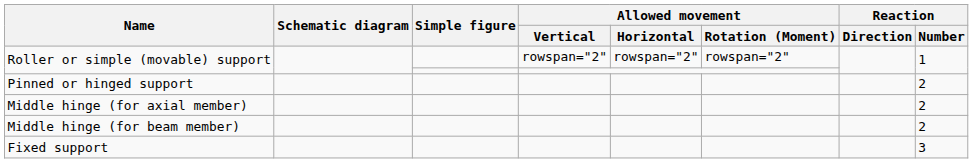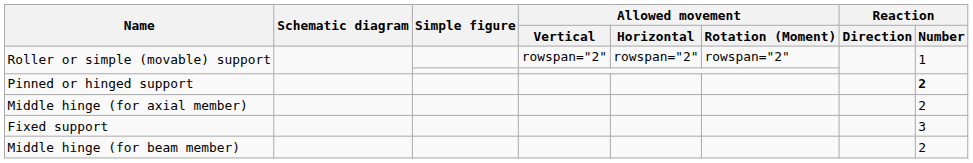(922, 84) normal -> (922, 84) bold
rows swapped: (58, 147) <-> (124, 126)
